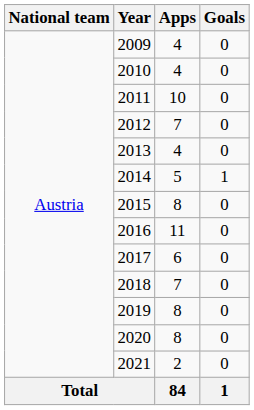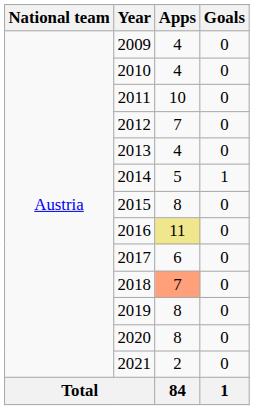(177, 230) no background -> (177, 230) khaki background
(177, 284) no background -> (177, 284) lightsalmon background
